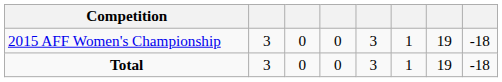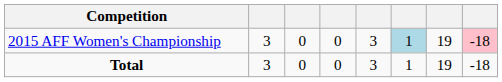(409, 40) no background -> (409, 40) lightblue background
(480, 40) no background -> (480, 40) pink background
